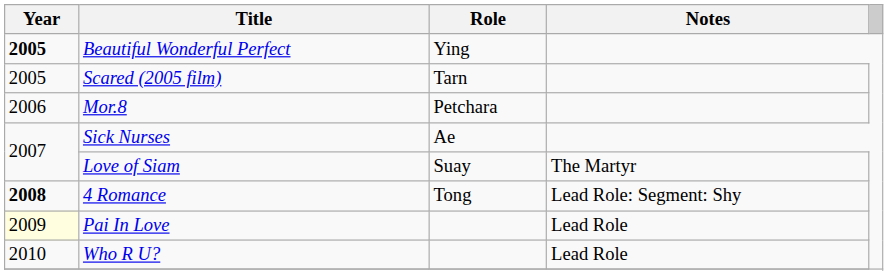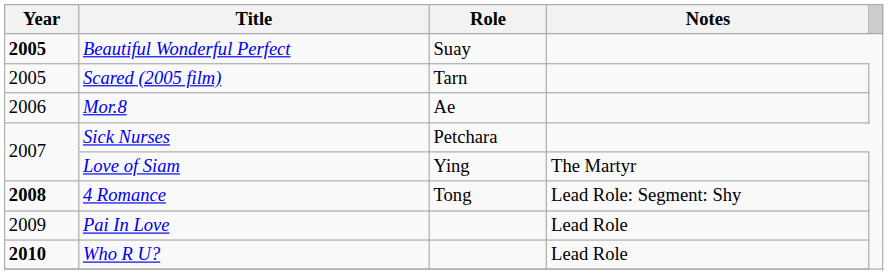(452, 48) Ying -> (452, 48) Suay
(465, 107) Petchara -> (444, 107) Ae
(444, 136) Ae -> (465, 136) Petchara
(452, 166) Suay -> (452, 166) Ying
(27, 225) lightyellow background -> (27, 225) no background
(27, 254) normal -> (27, 254) bold
